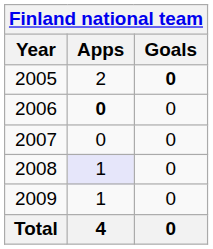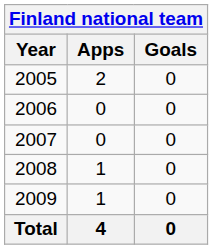(171, 79) bold -> (171, 79) normal
(101, 109) bold -> (101, 109) normal
(101, 169) lavender background -> (101, 169) no background
